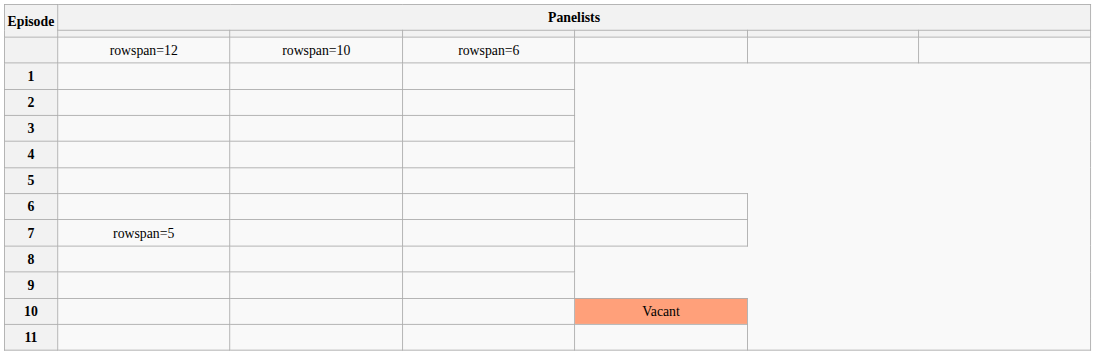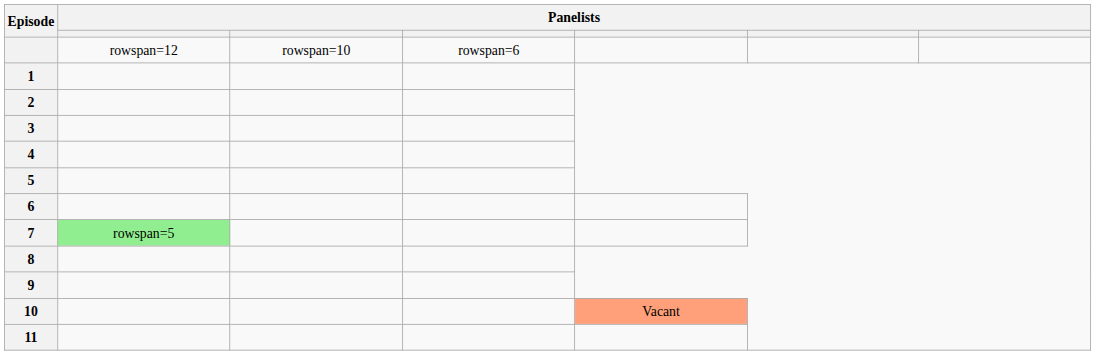(144, 233) no background -> (144, 233) lightgreen background
